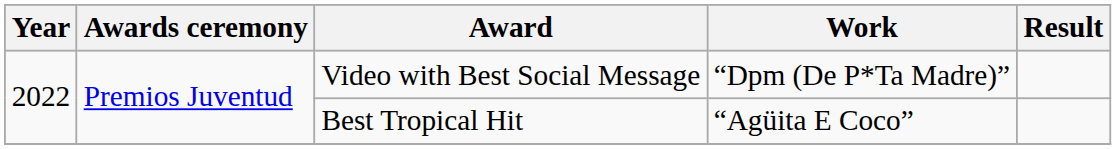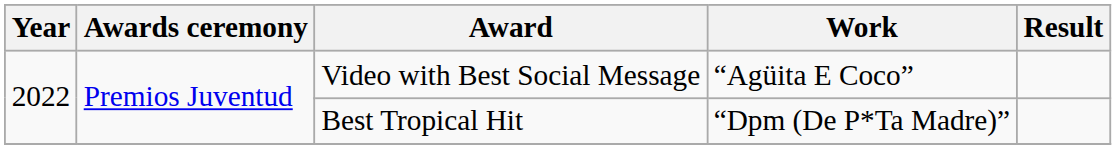(862, 74) “Dpm (De P*Ta Madre)” -> (814, 74) “Agüita E Coco”
(814, 120) “Agüita E Coco” -> (862, 120) “Dpm (De P*Ta Madre)”
